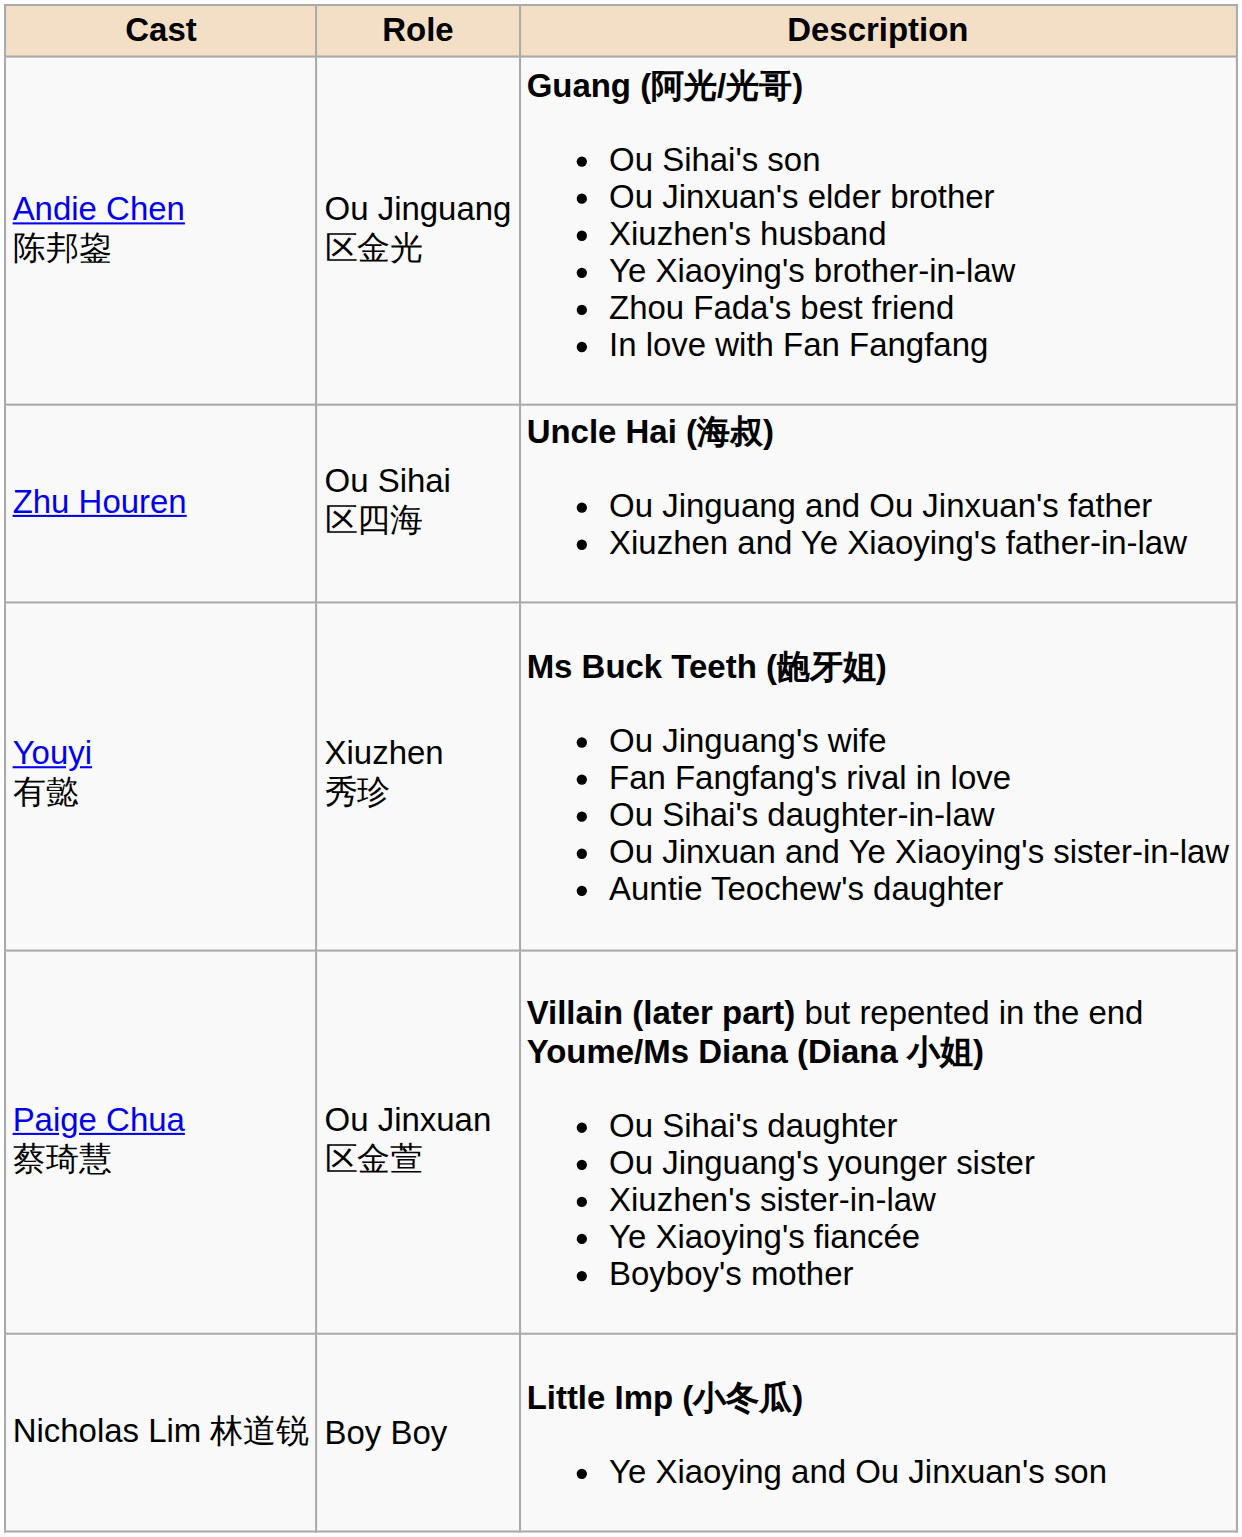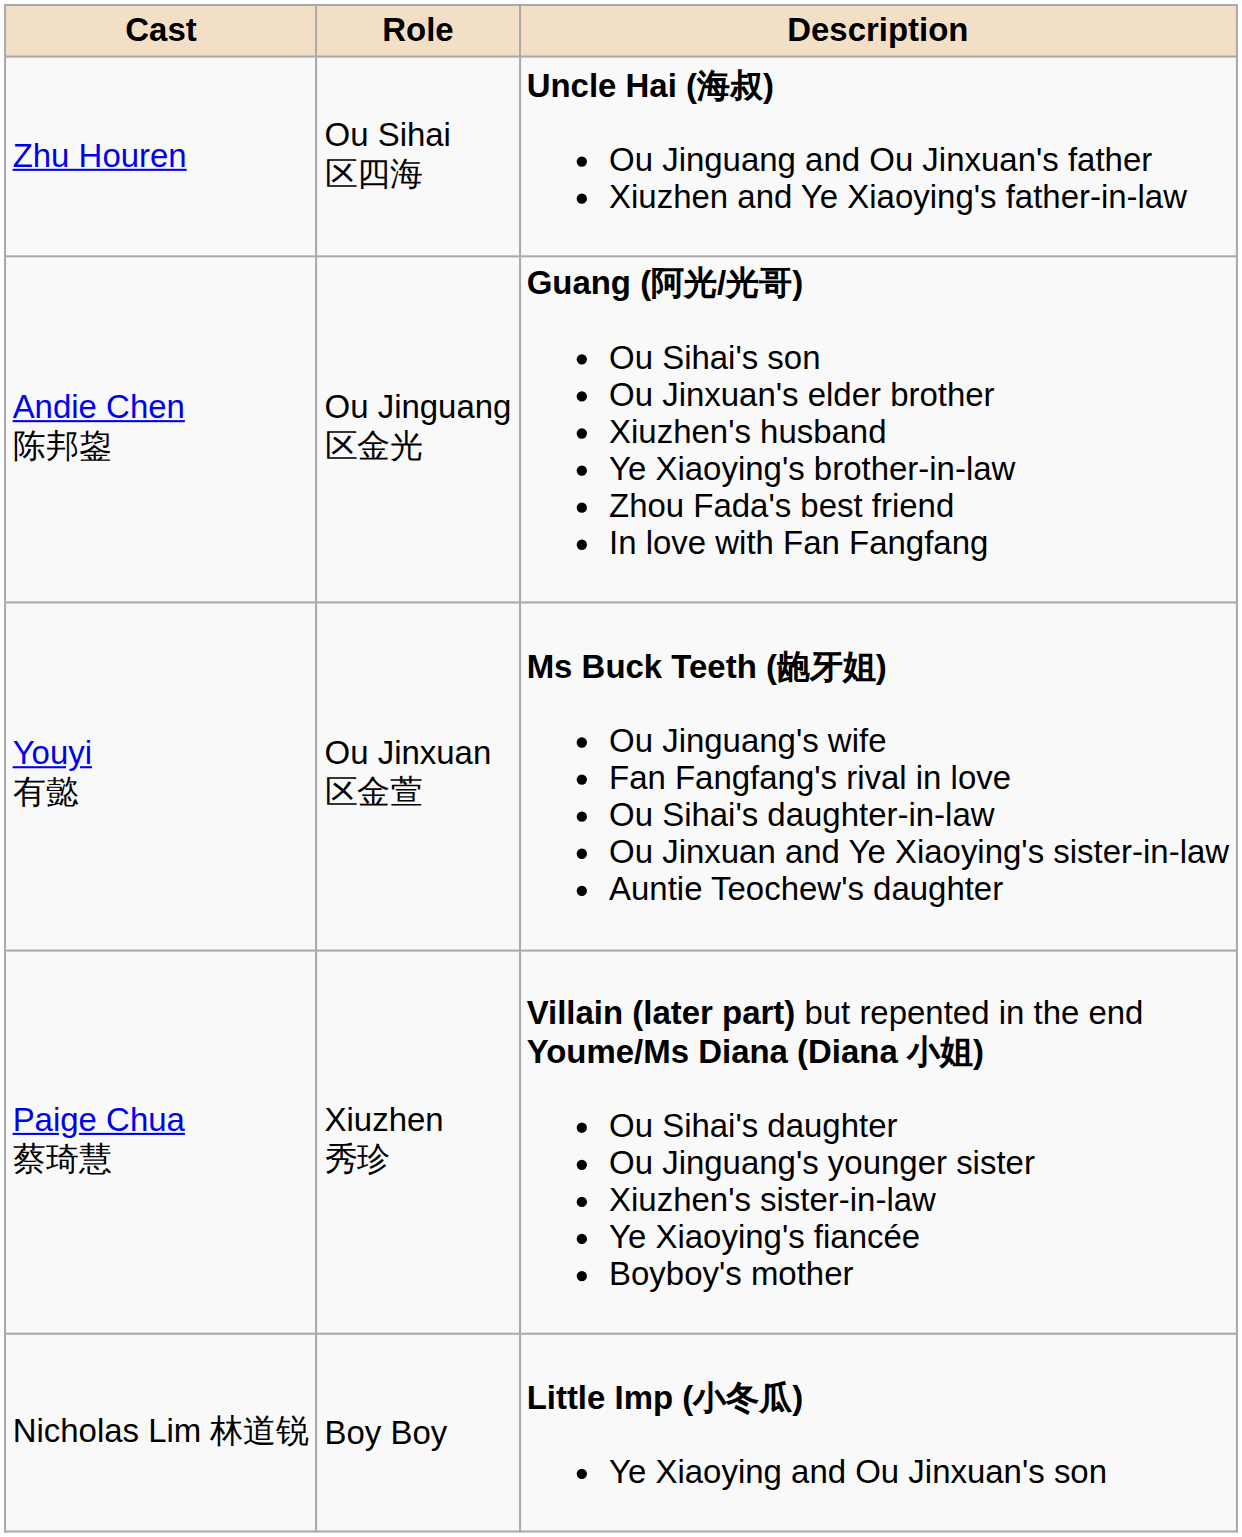rows swapped: (100, 502) <-> (99, 228)
(384, 773) Xiuzhen 秀珍 -> (408, 773) Ou Jinxuan 区金萱
(408, 1138) Ou Jinxuan 区金萱 -> (384, 1138) Xiuzhen 秀珍
